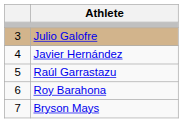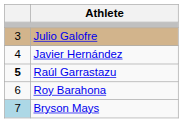(18, 72) normal -> (18, 72) bold
(18, 108) no background -> (18, 108) lightblue background
